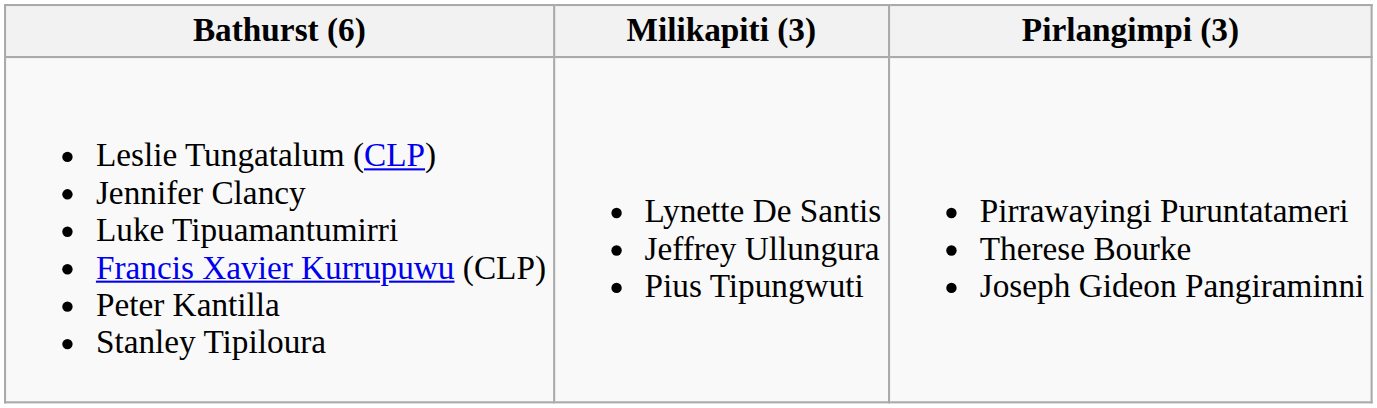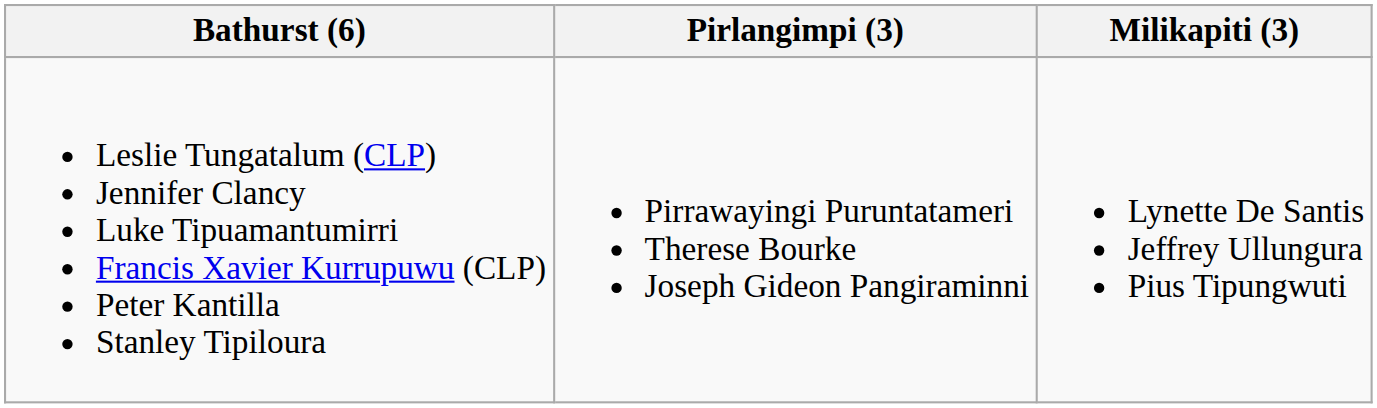columns swapped: (721, 30) <-> (1130, 30)
